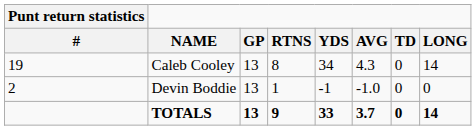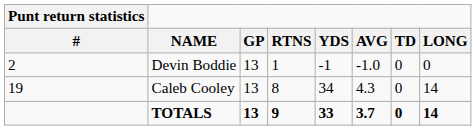rows swapped: (193, 64) <-> (194, 88)
